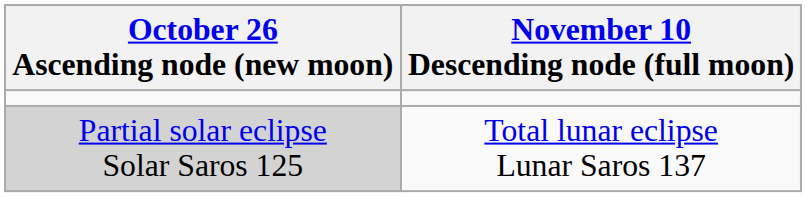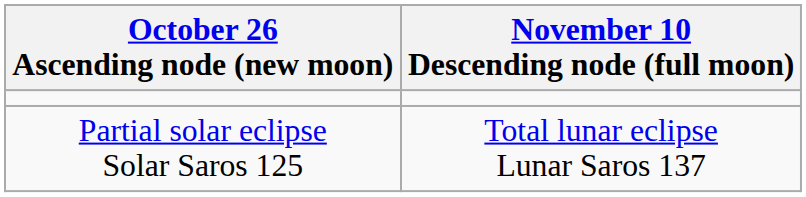(203, 147) lightgrey background -> (203, 147) no background
